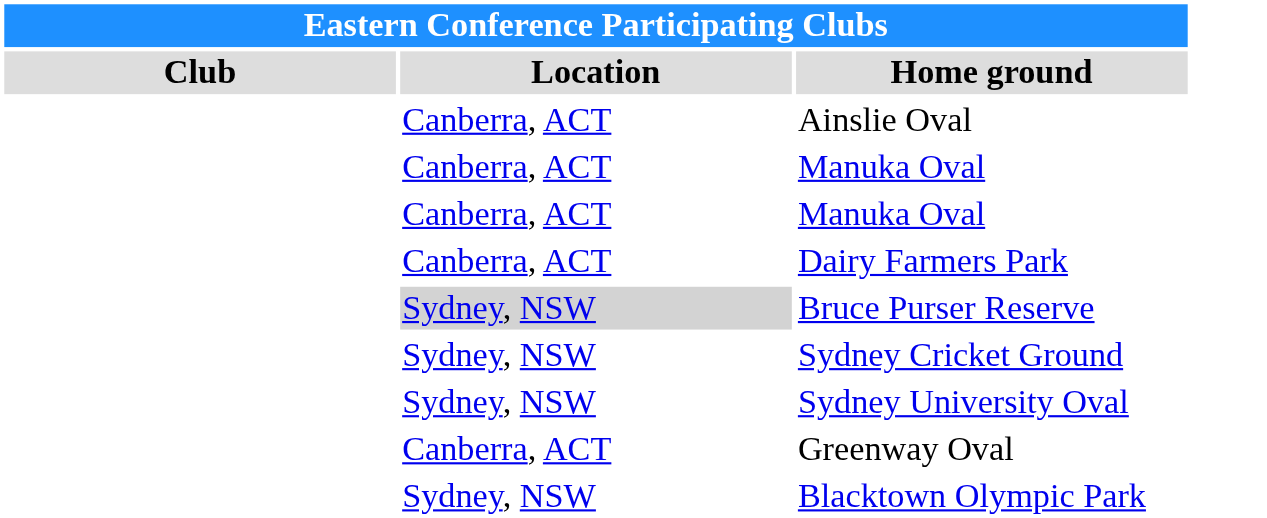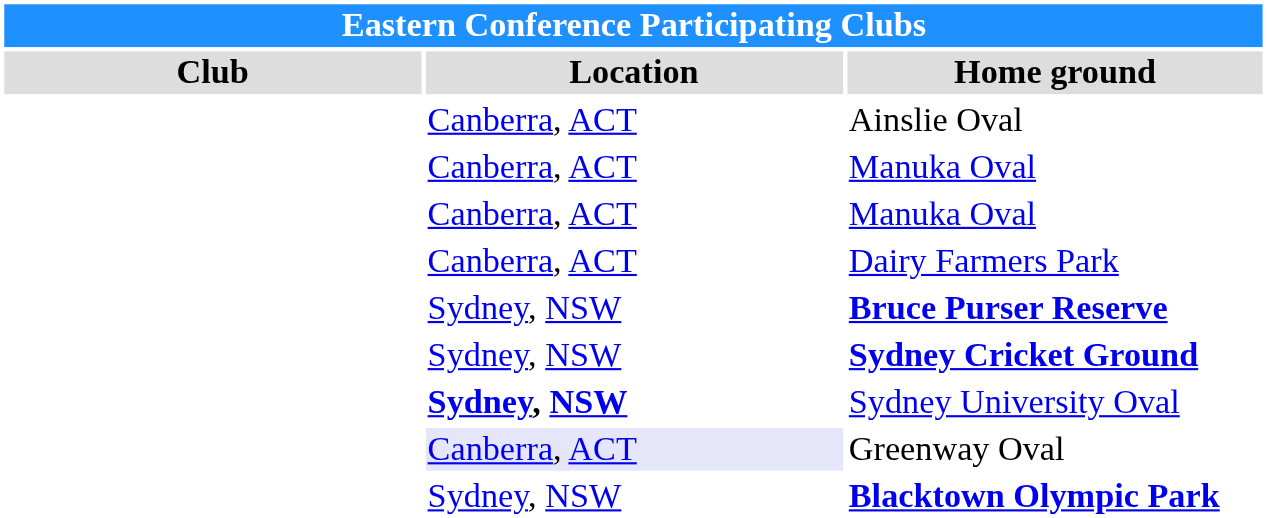(499, 307) lightgrey background -> (524, 307) no background
(946, 307) normal -> (1008, 307) bold
(961, 354) normal -> (1023, 354) bold
(499, 401) normal -> (528, 401) bold
(507, 448) no background -> (532, 448) lavender background
(972, 495) normal -> (1034, 495) bold
